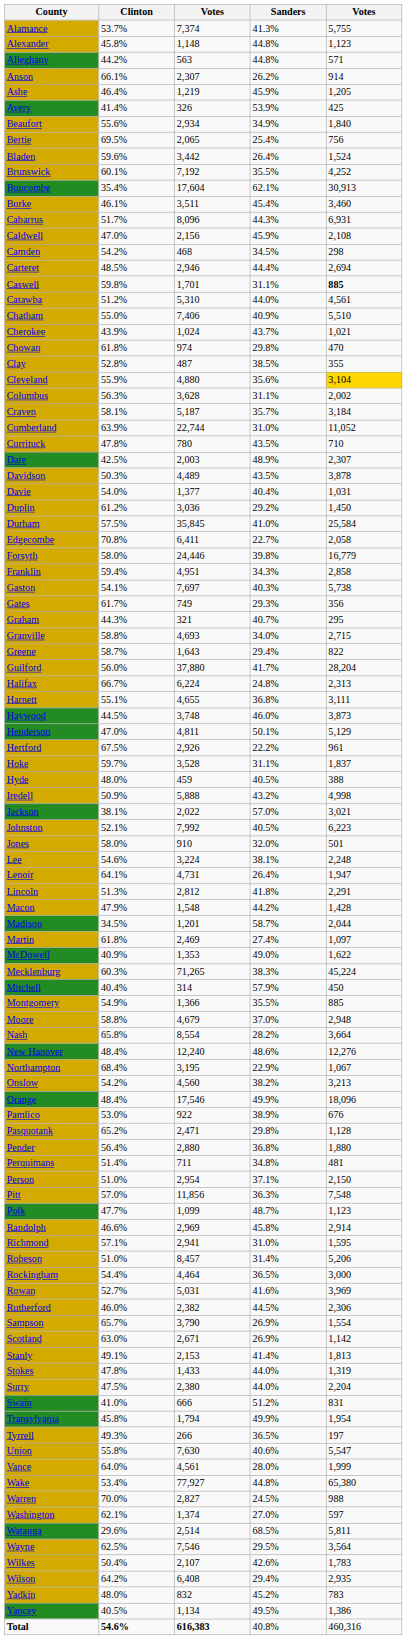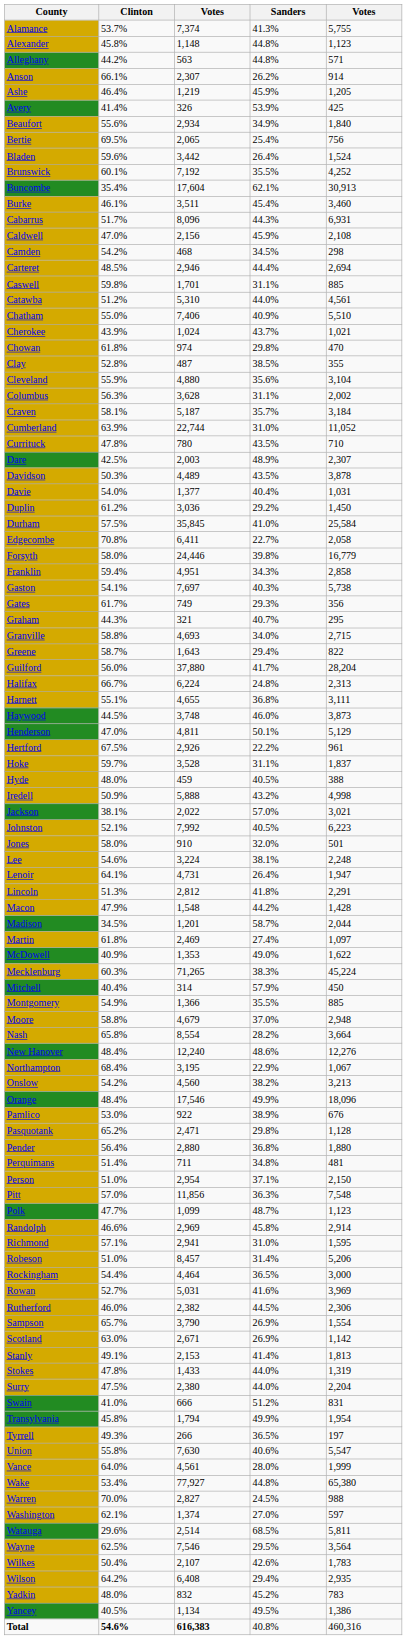(336, 284) bold -> (336, 284) normal
(340, 380) gold background -> (340, 380) no background
